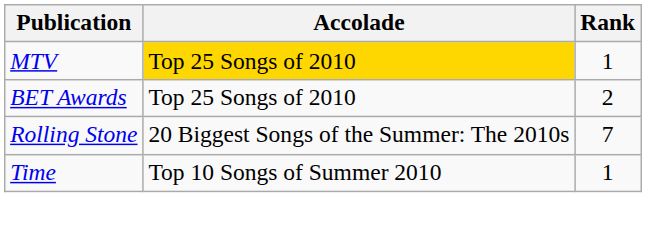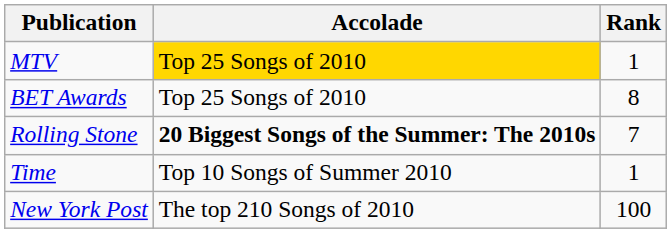(608, 97) 2 -> (634, 97) 8
(359, 135) normal -> (377, 135) bold
+ row: (79, 209)
